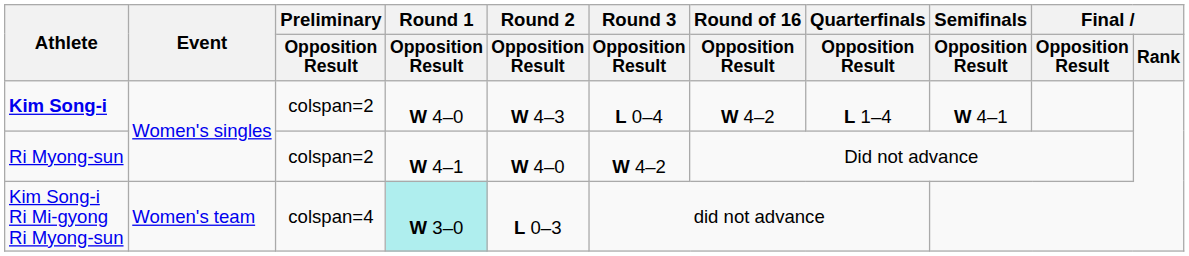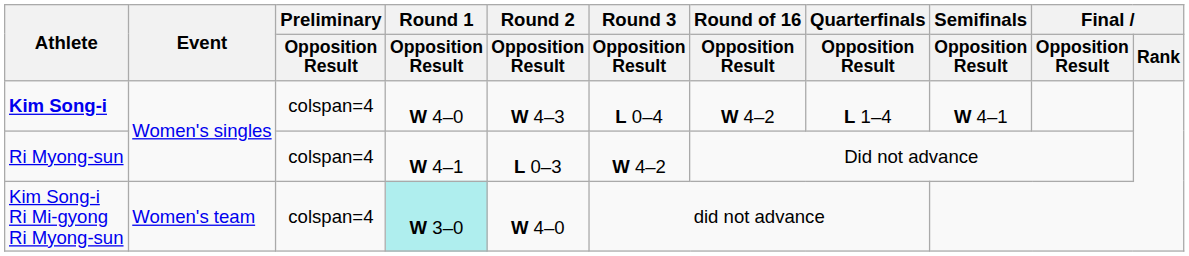(331, 106) colspan=2 -> (331, 106) colspan=4
(331, 156) colspan=2 -> (331, 156) colspan=4
(538, 167) W 4–0 -> (538, 167) L 0–3
(538, 227) L 0–3 -> (538, 227) W 4–0
